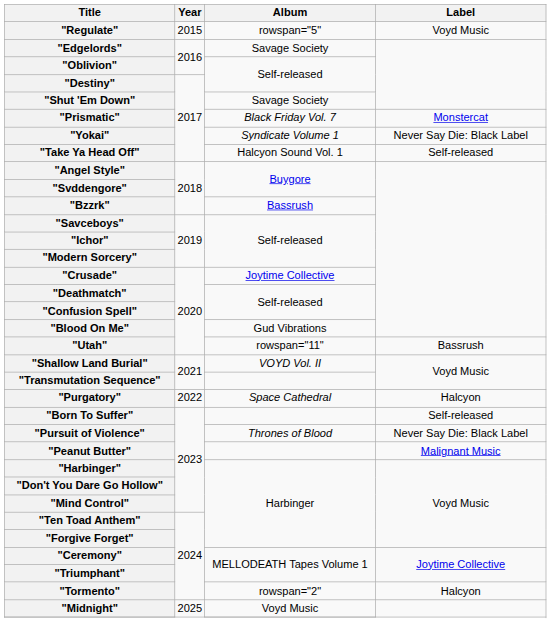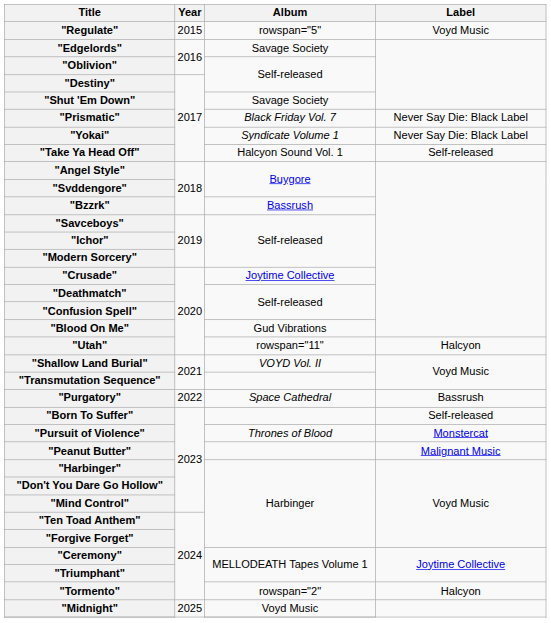(461, 118) Monstercat -> (461, 118) Never Say Die: Black Label
(461, 345) Bassrush -> (461, 345) Halcyon
(461, 398) Halcyon -> (461, 398) Bassrush
(461, 433) Never Say Die: Black Label -> (461, 433) Monstercat
